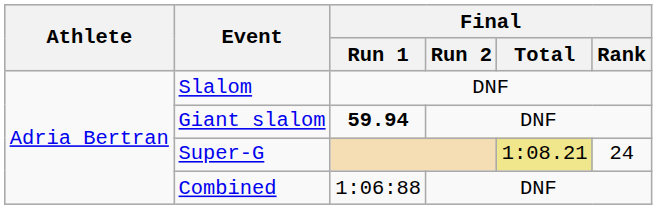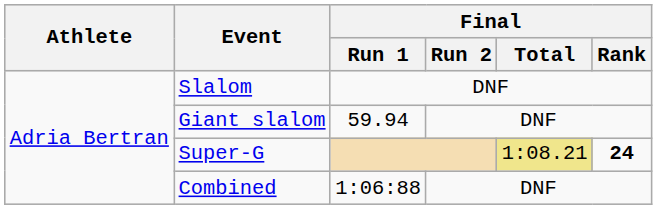(378, 121) bold -> (378, 121) normal
(622, 154) normal -> (622, 154) bold
